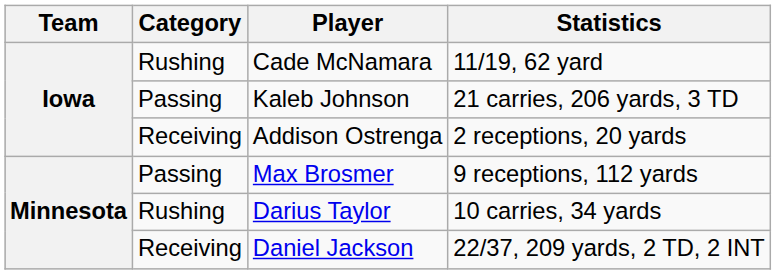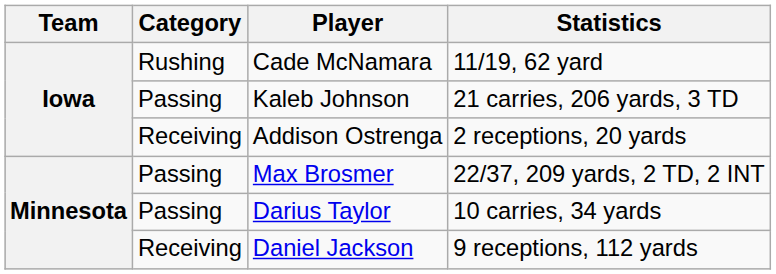(576, 174) 9 receptions, 112 yards -> (609, 174) 22/37, 209 yards, 2 TD, 2 INT
(181, 211) Rushing -> (180, 211) Passing
(609, 249) 22/37, 209 yards, 2 TD, 2 INT -> (576, 249) 9 receptions, 112 yards
